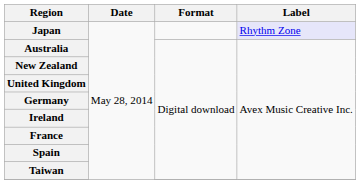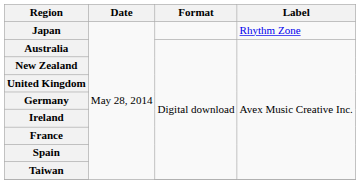(270, 30) lavender background -> (270, 30) no background
